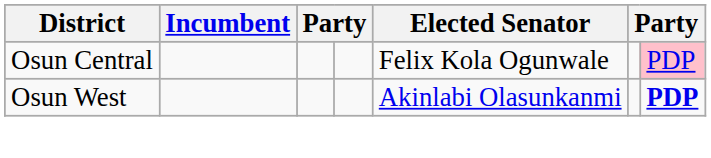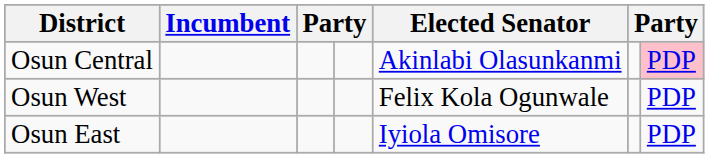(494, 60) Felix Kola Ogunwale -> (500, 60) Akinlabi Olasunkanmi
(500, 97) Akinlabi Olasunkanmi -> (494, 97) Felix Kola Ogunwale
(672, 97) bold -> (671, 97) normal
+ row: (66, 134)
